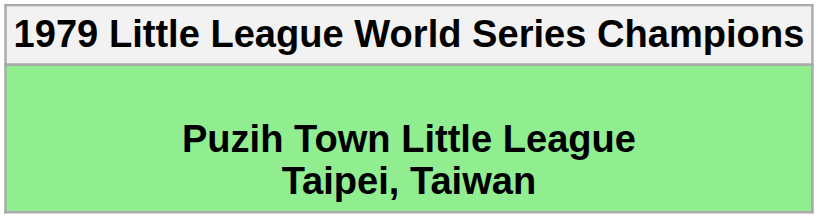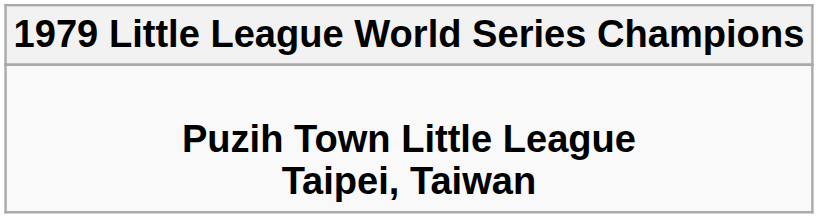(409, 159) lightgreen background -> (409, 159) no background
